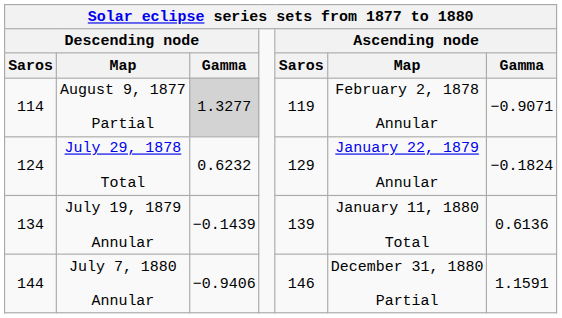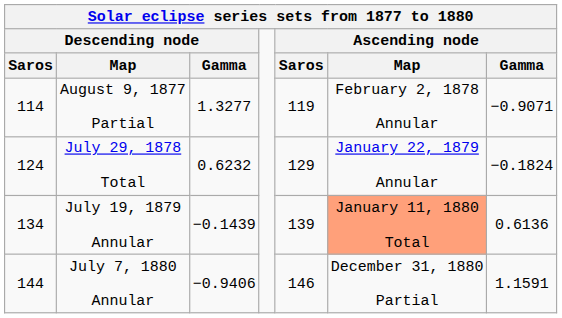(224, 107) lightgrey background -> (224, 107) no background
(407, 225) no background -> (407, 225) lightsalmon background
